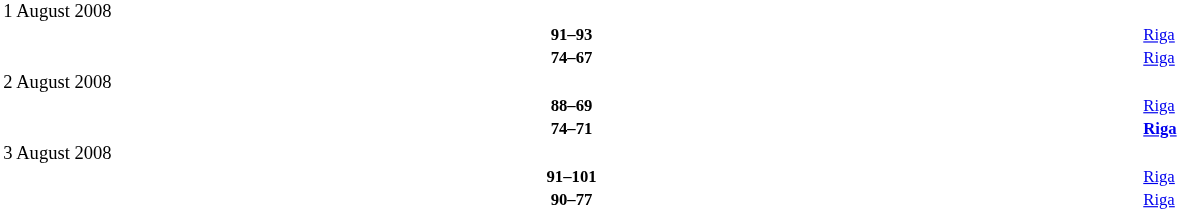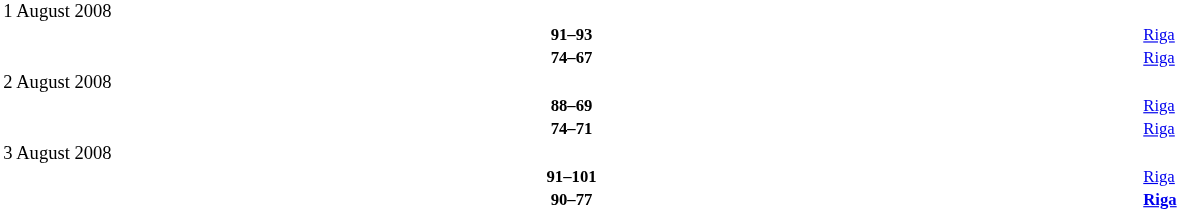(1160, 128) bold -> (1159, 128) normal
(1159, 199) normal -> (1160, 199) bold
